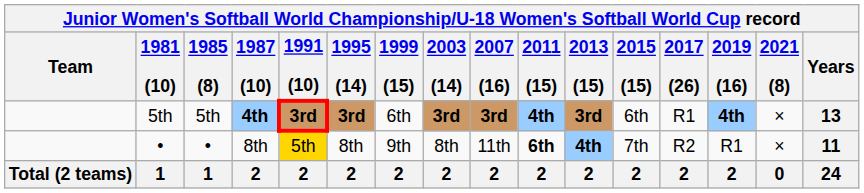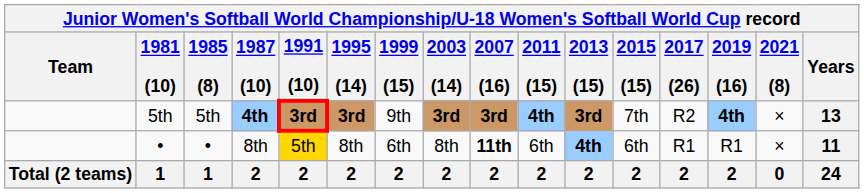(399, 116) 6th -> (399, 116) 9th
(636, 116) 6th -> (636, 116) 7th
(684, 116) R1 -> (684, 116) R2
(399, 145) 9th -> (399, 145) 6th
(494, 145) normal -> (494, 145) bold
(541, 145) bold -> (541, 145) normal
(636, 145) 7th -> (636, 145) 6th
(684, 145) R2 -> (684, 145) R1
